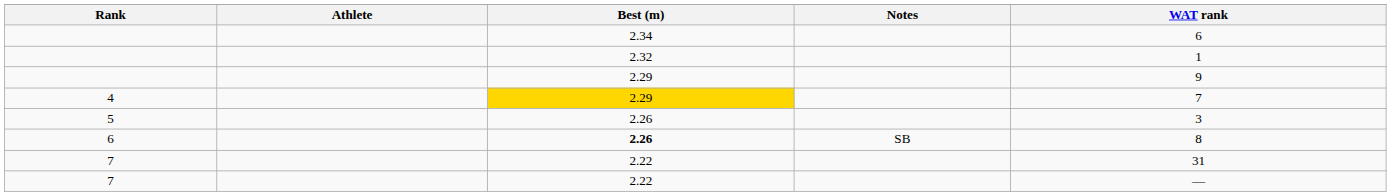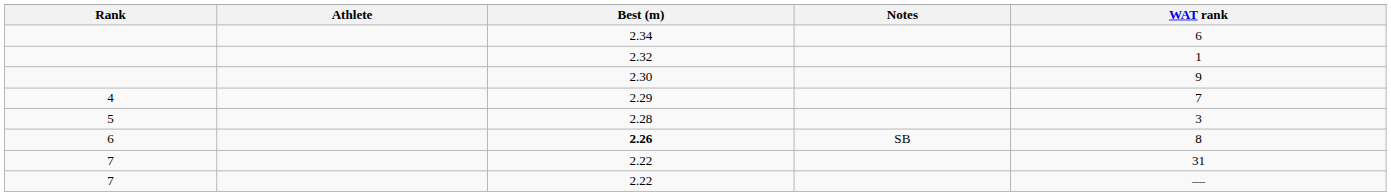(641, 77) 2.29 -> (641, 77) 2.30
(641, 98) gold background -> (641, 98) no background
(641, 118) 2.26 -> (641, 118) 2.28
